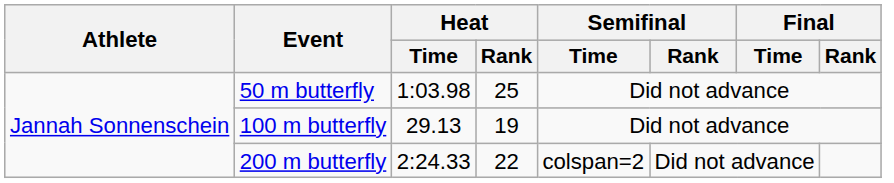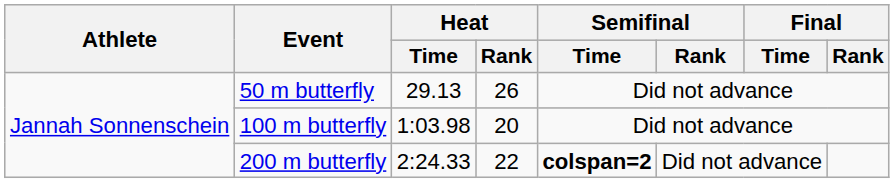(434, 91) 1:03.98 -> (434, 91) 29.13
(507, 91) 25 -> (507, 91) 26
(434, 126) 29.13 -> (434, 126) 1:03.98
(507, 126) 19 -> (507, 126) 20
(593, 161) normal -> (597, 161) bold
